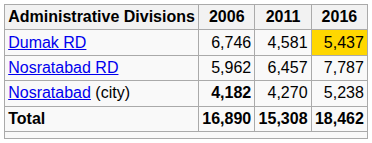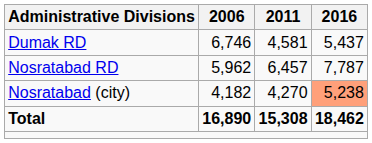(344, 42) gold background -> (344, 42) no background
(231, 93) bold -> (231, 93) normal
(344, 93) no background -> (344, 93) lightsalmon background
